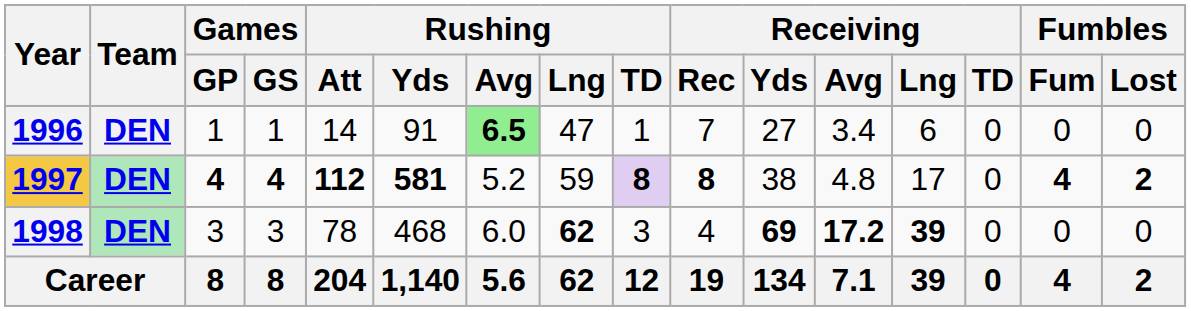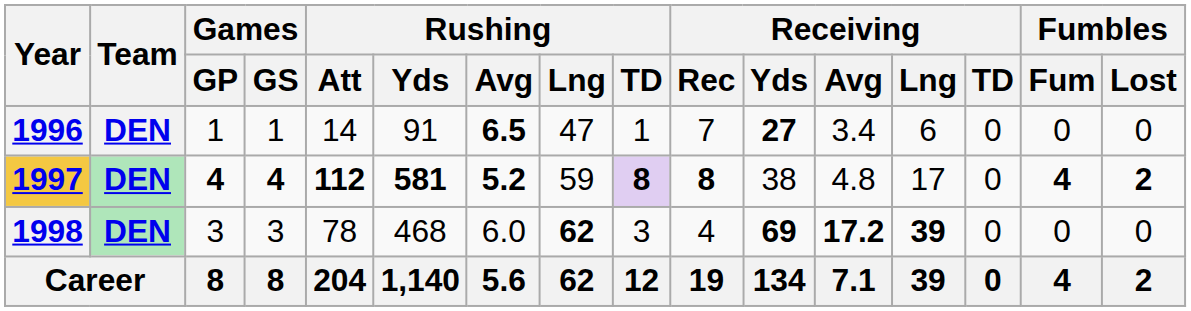(504, 130) lightgreen background -> (504, 130) no background
(779, 130) normal -> (779, 130) bold
(504, 180) normal -> (504, 180) bold
